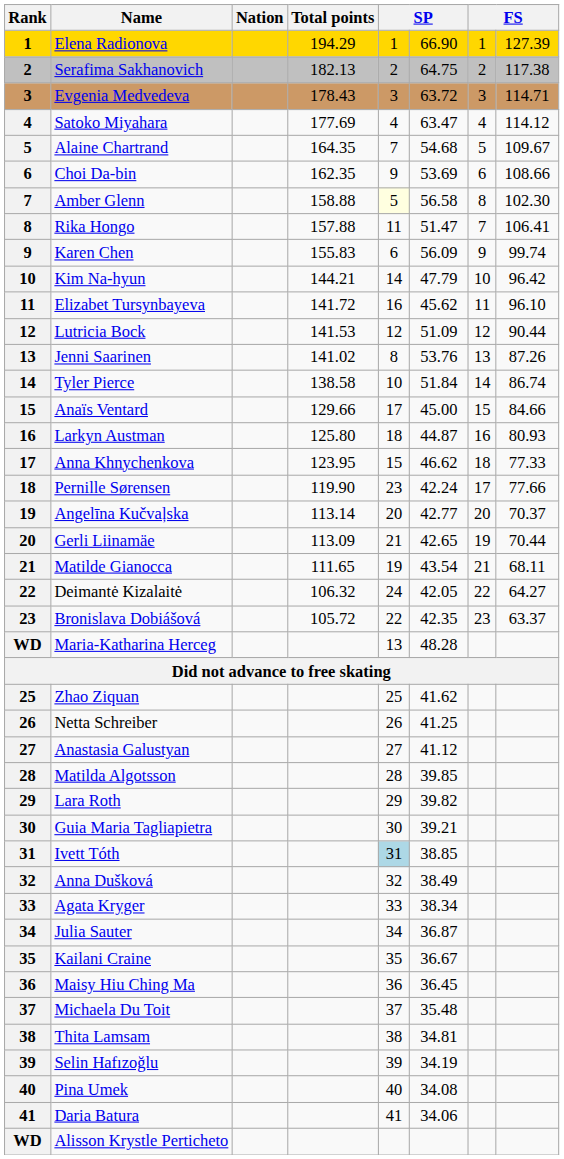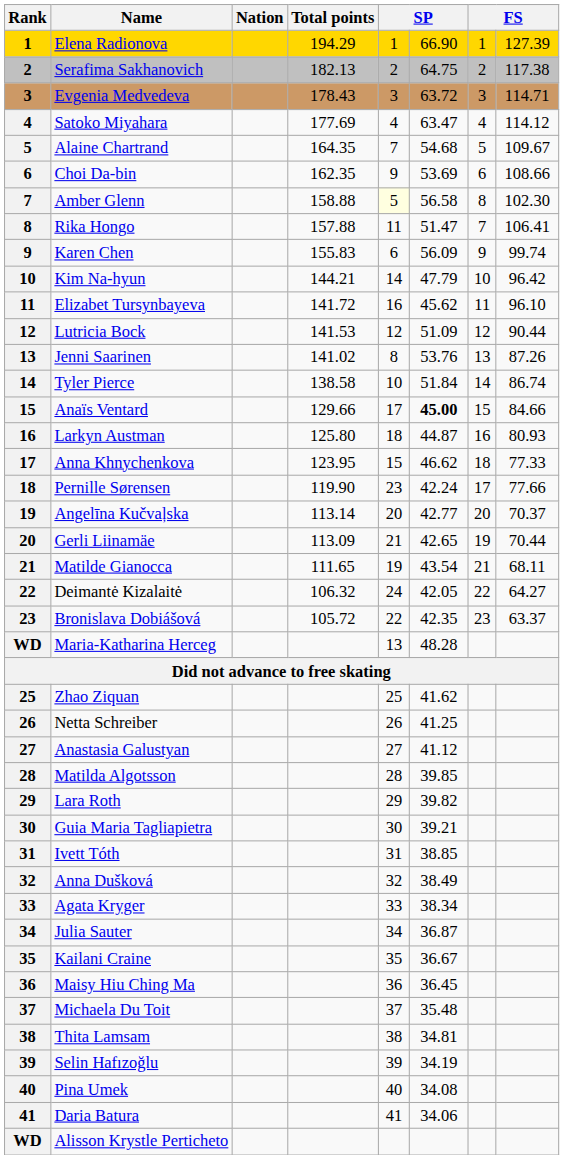(439, 409) normal -> (439, 409) bold
(394, 853) lightblue background -> (394, 853) no background
